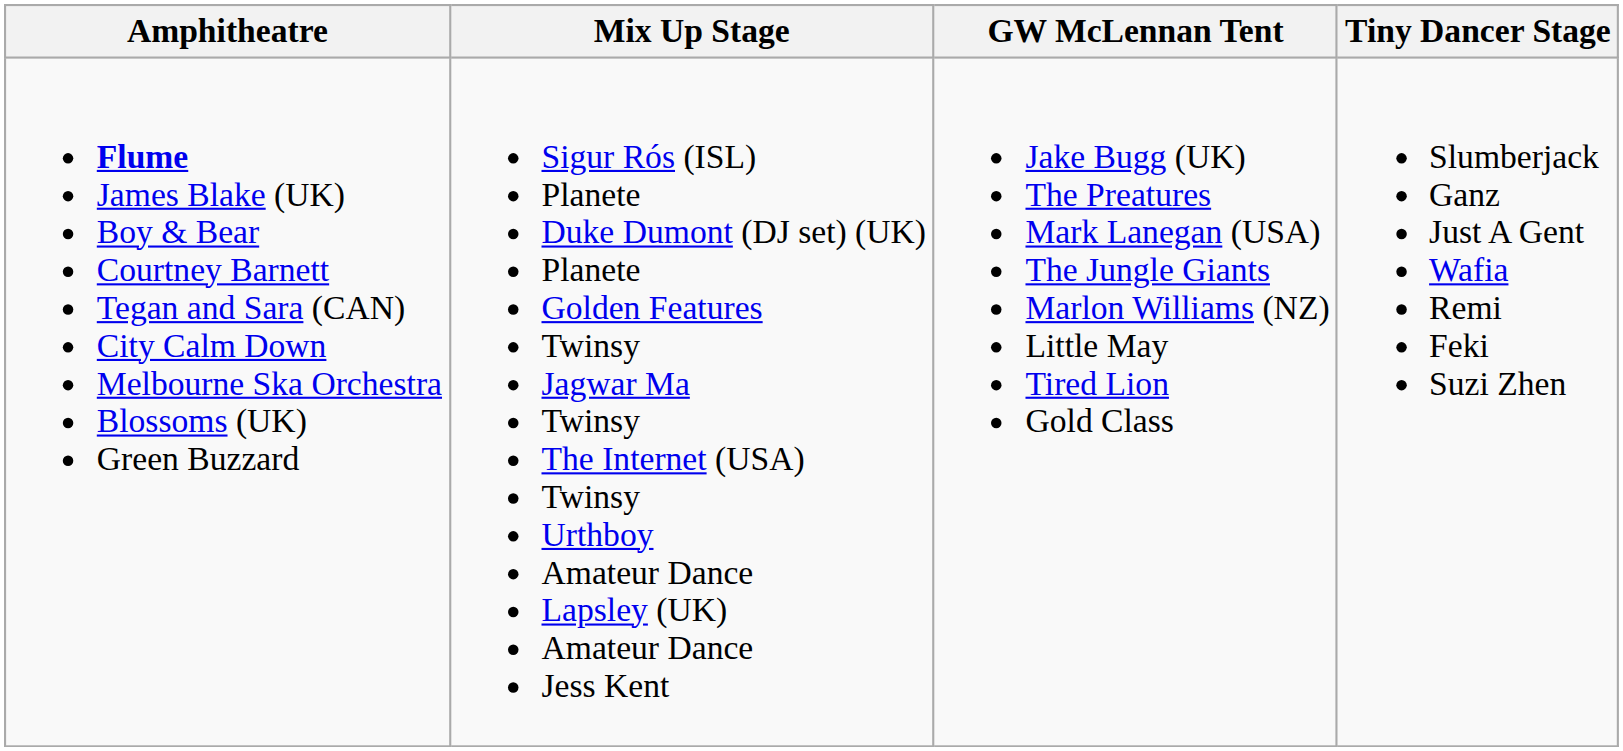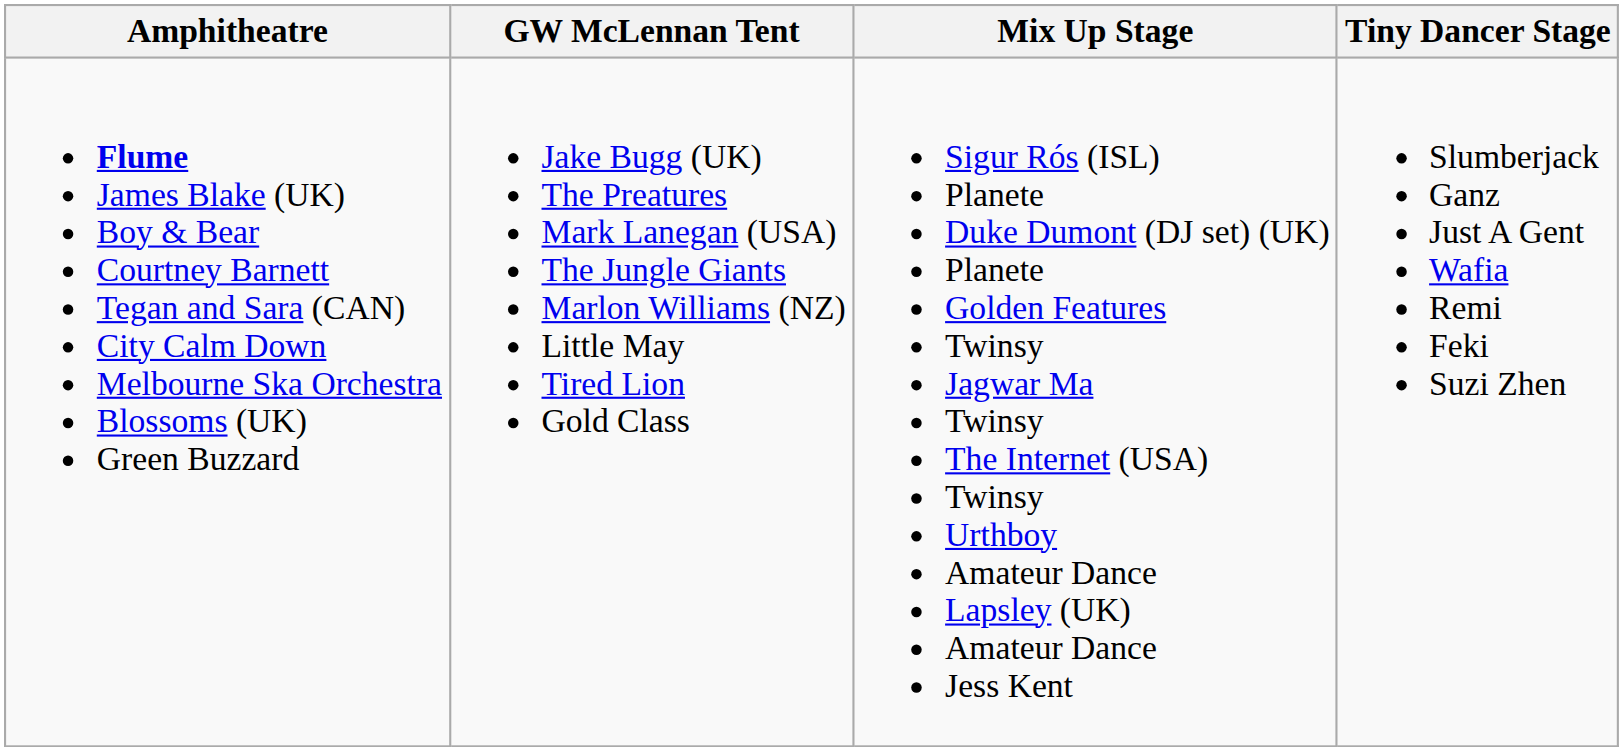columns swapped: (692, 31) <-> (1136, 31)
